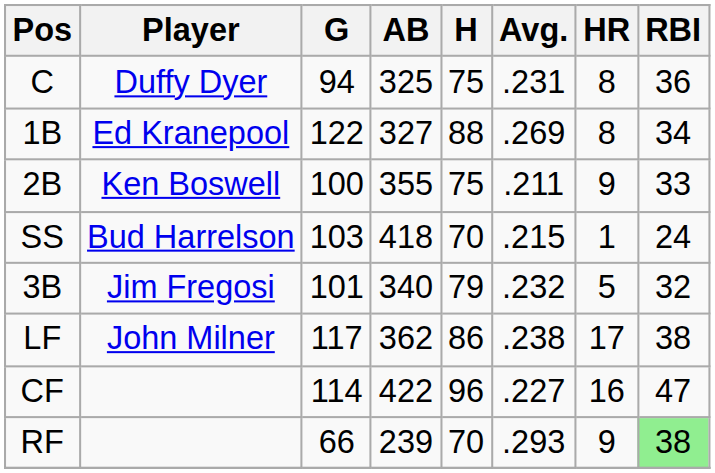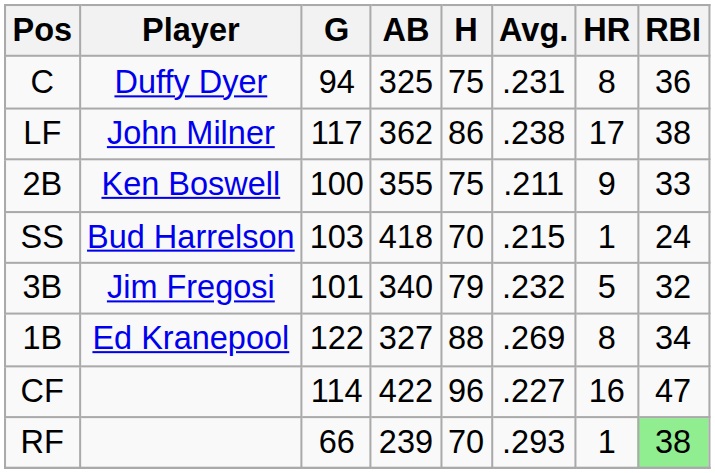rows swapped: (42, 133) <-> (42, 339)
(607, 442) 9 -> (607, 442) 1
